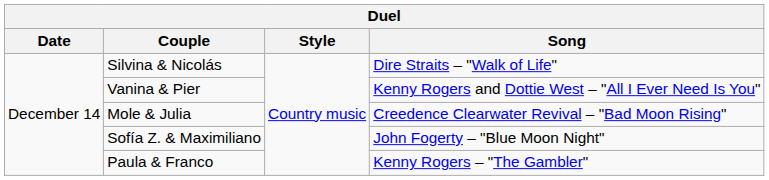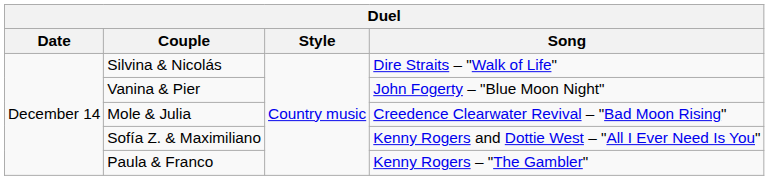(567, 89) Kenny Rogers and Dottie West – "All I Ever Need Is You" -> (489, 89) John Fogerty – "Blue Moon Night"
(489, 138) John Fogerty – "Blue Moon Night" -> (567, 138) Kenny Rogers and Dottie West – "All I Ever Need Is You"
